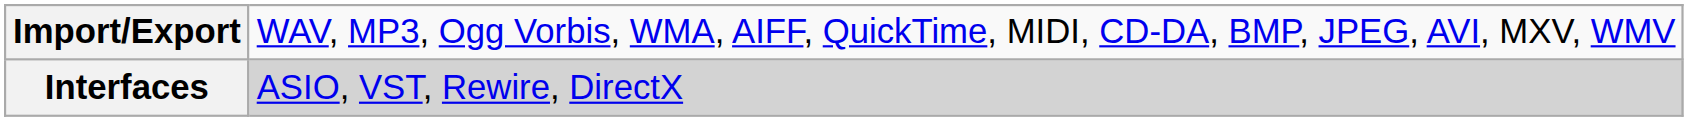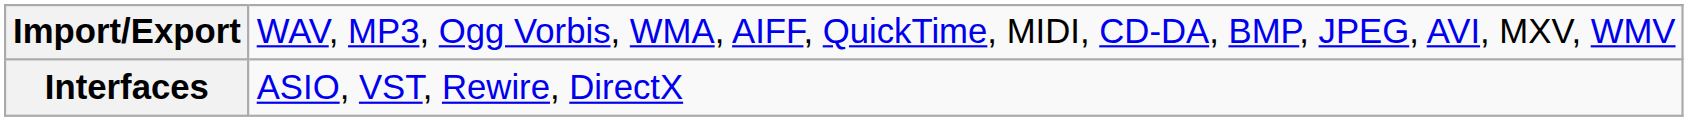(470, 87) lightgrey background -> (470, 87) no background
